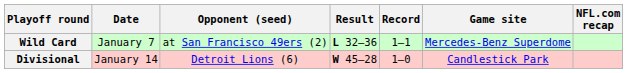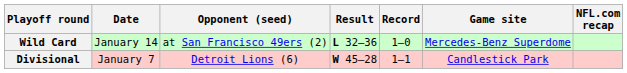(126, 42) January 7 -> (126, 42) January 14
(401, 42) 1–1 -> (401, 42) 1–0
(126, 59) January 14 -> (126, 59) January 7
(401, 59) 1–0 -> (401, 59) 1–1
